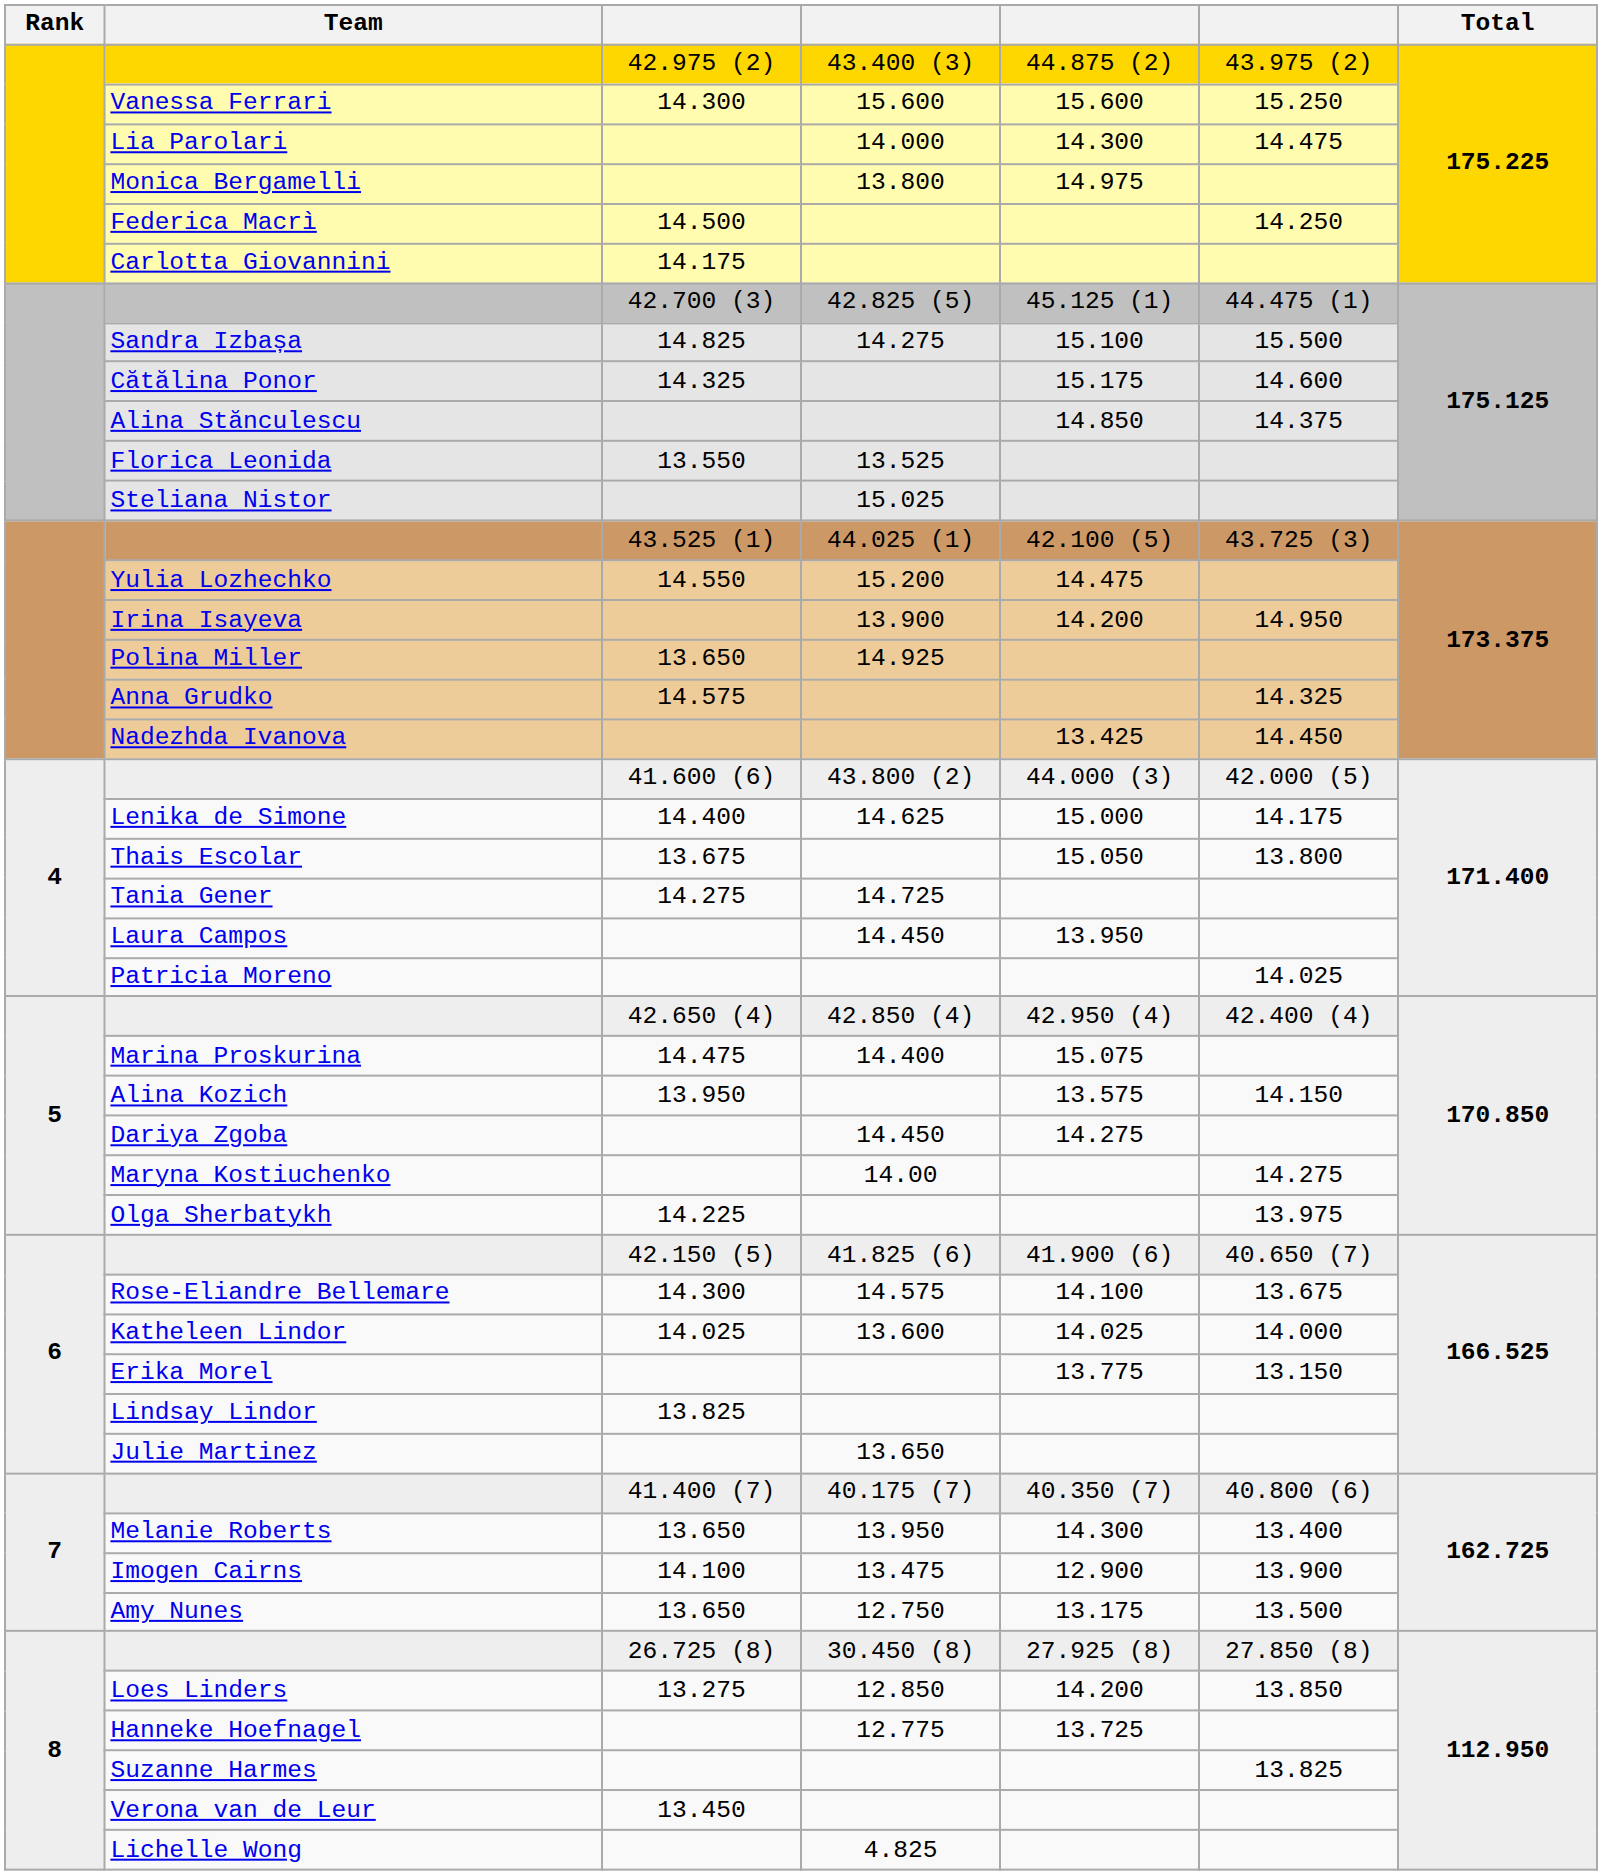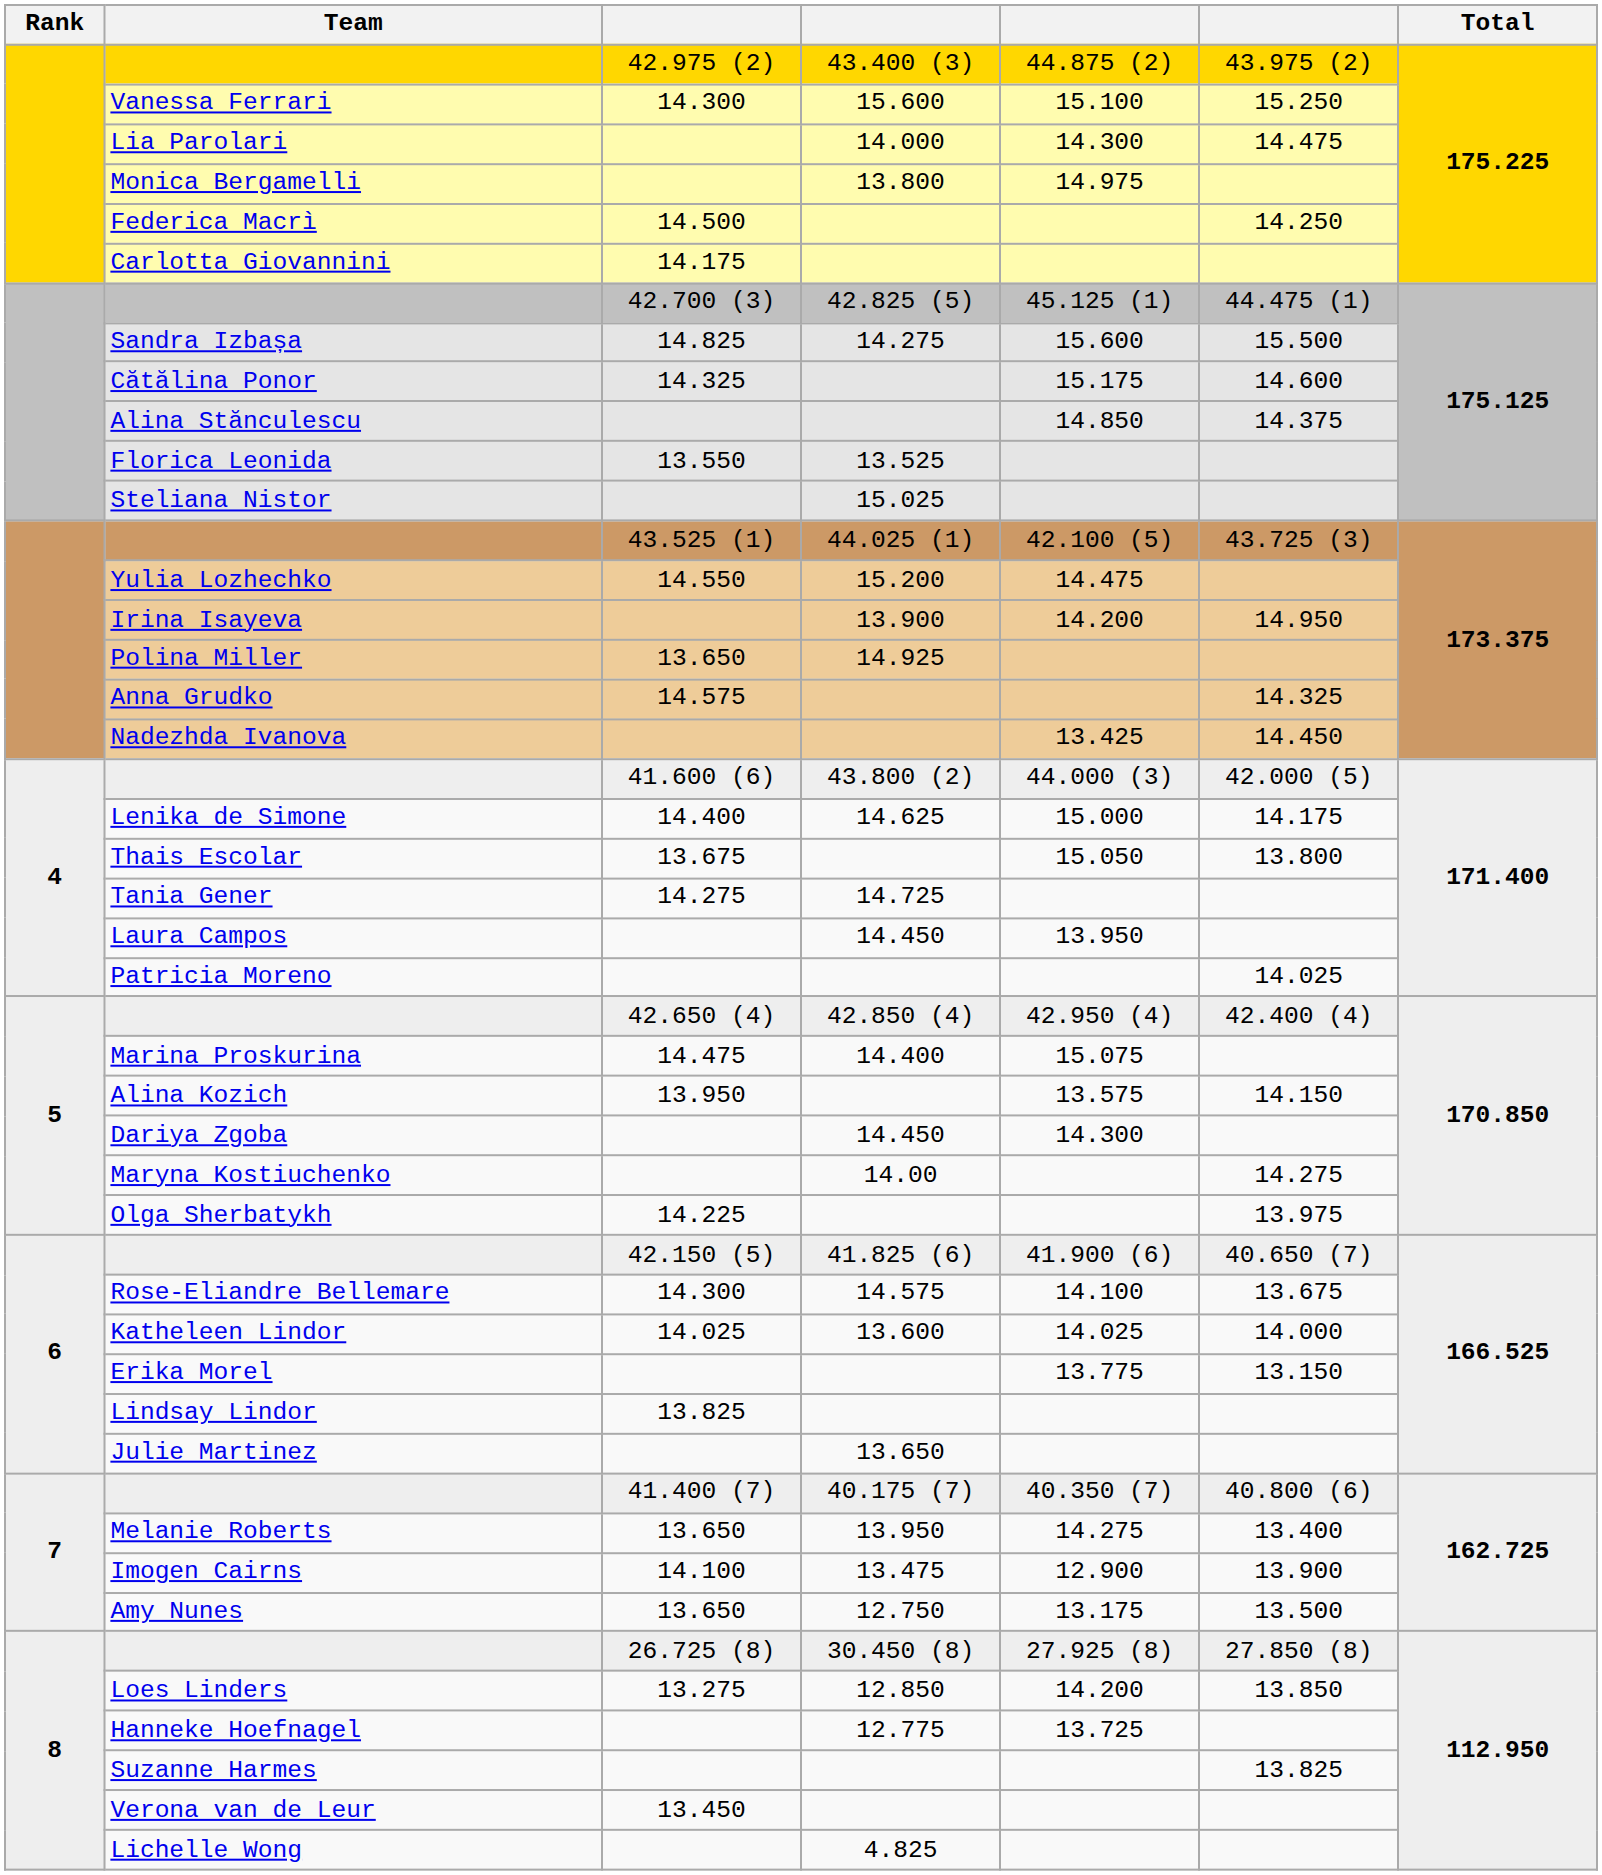(1100, 105) 15.600 -> (1100, 105) 15.100
(1100, 343) 15.100 -> (1100, 343) 15.600
(1100, 1136) 14.275 -> (1100, 1136) 14.300
(1100, 1533) 14.300 -> (1100, 1533) 14.275
